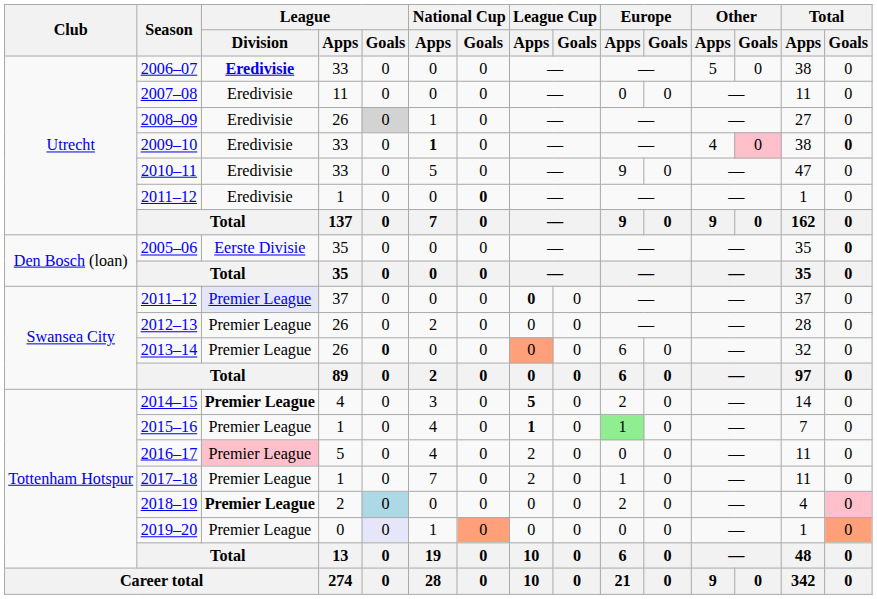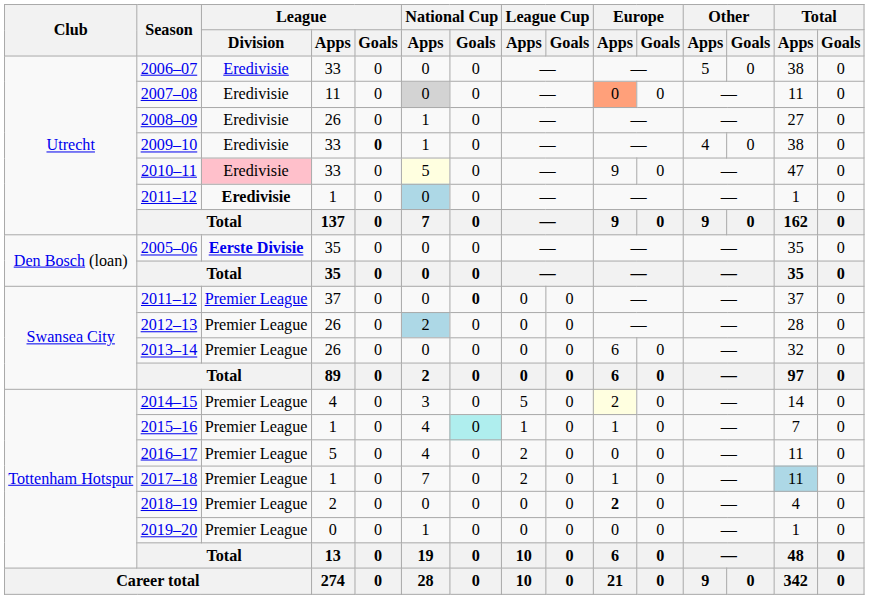(260, 68) bold -> (256, 68) normal
(433, 94) no background -> (426, 94) lightgrey background
(622, 94) no background -> (615, 94) lightsalmon background
(386, 119) lightgrey background -> (378, 119) no background
(386, 145) normal -> (378, 145) bold
(433, 145) bold -> (426, 145) normal
(758, 145) pink background -> (751, 145) no background
(848, 145) bold -> (841, 145) normal
(260, 171) no background -> (256, 171) pink background
(433, 171) no background -> (426, 171) lightyellow background
(260, 196) normal -> (256, 196) bold
(433, 196) no background -> (426, 196) lightblue background
(483, 196) bold -> (476, 196) normal
(260, 247) normal -> (256, 247) bold
(848, 247) bold -> (841, 247) normal
(260, 299) lavender background -> (256, 299) no background
(483, 299) normal -> (476, 299) bold
(531, 299) bold -> (524, 299) normal
(433, 324) no background -> (426, 324) lightblue background
(386, 350) bold -> (378, 350) normal
(531, 350) lightsalmon background -> (524, 350) no background
(260, 401) bold -> (256, 401) normal
(531, 401) bold -> (524, 401) normal
(622, 401) no background -> (615, 401) lightyellow background
(483, 427) no background -> (476, 427) paleturquoise background
(531, 427) bold -> (524, 427) normal
(622, 427) lightgreen background -> (615, 427) no background
(260, 453) pink background -> (256, 453) no background
(803, 478) no background -> (796, 478) lightblue background
(260, 504) bold -> (256, 504) normal
(386, 504) lightblue background -> (378, 504) no background
(622, 504) normal -> (615, 504) bold
(848, 504) pink background -> (841, 504) no background
(386, 529) lavender background -> (378, 529) no background
(483, 529) lightsalmon background -> (476, 529) no background
(848, 529) lightsalmon background -> (841, 529) no background
